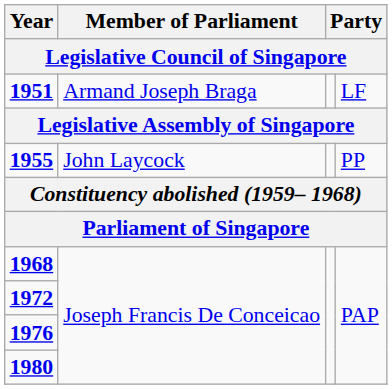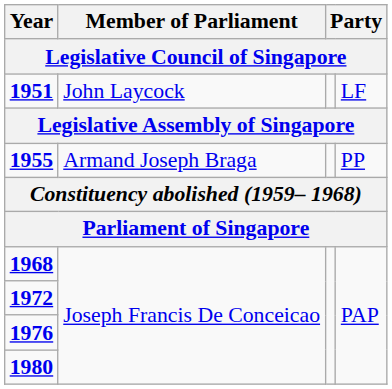(160, 90) Armand Joseph Braga -> (124, 90) John Laycock
(124, 159) John Laycock -> (160, 159) Armand Joseph Braga
